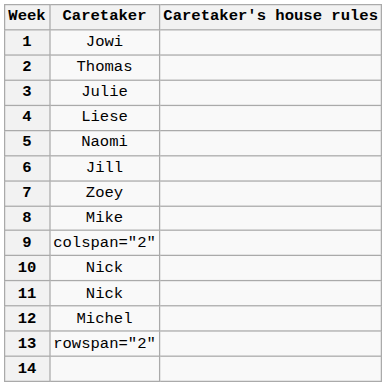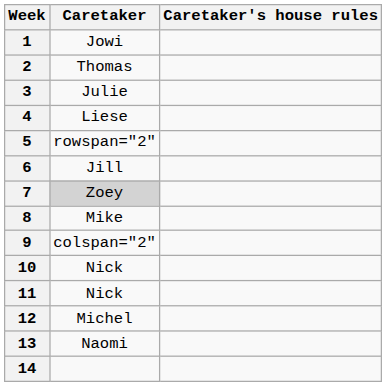(105, 143) Naomi -> (105, 143) rowspan="2"
(105, 193) no background -> (105, 193) lightgrey background
(105, 344) rowspan="2" -> (105, 344) Naomi
